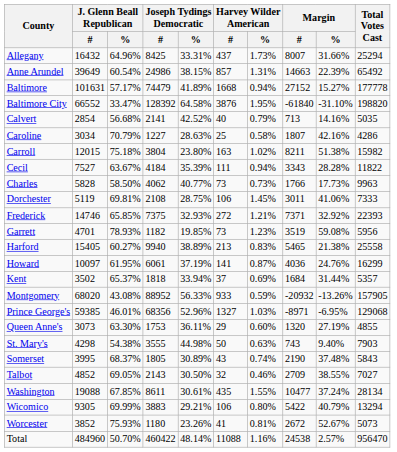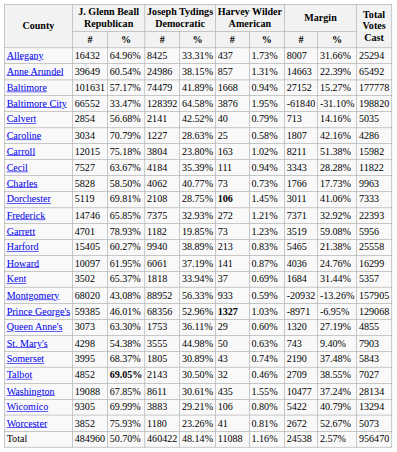(224, 199) normal -> (225, 199) bold
(226, 311) normal -> (228, 311) bold
(125, 375) normal -> (126, 375) bold
